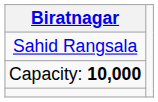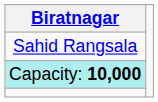(75, 74) no background -> (75, 74) paleturquoise background
